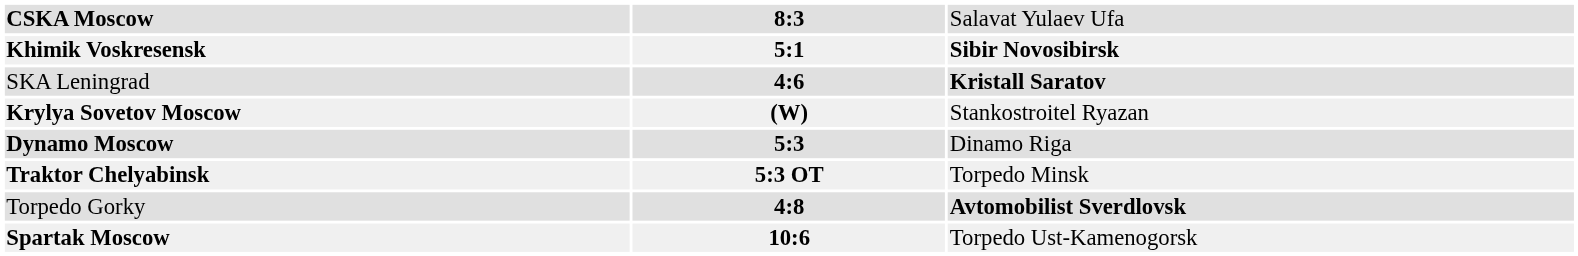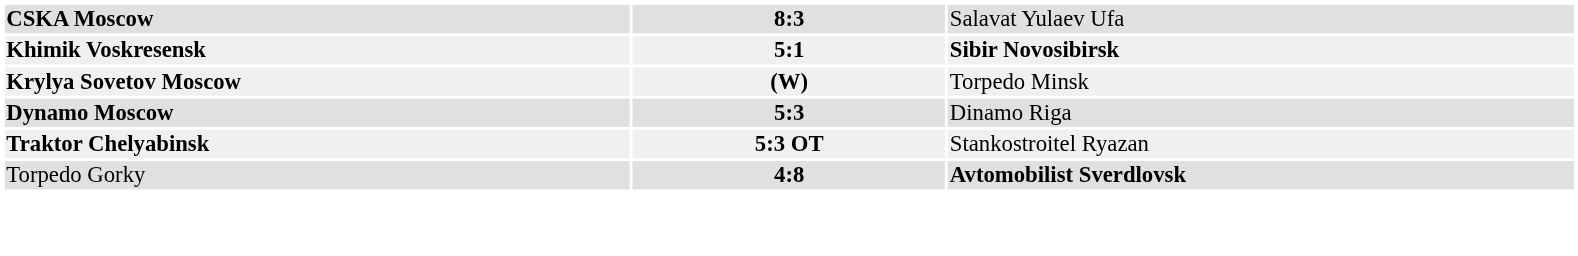- row: (78, 81)
(1049, 112) Stankostroitel Ryazan -> (1019, 81) Torpedo Minsk
(1019, 175) Torpedo Minsk -> (1049, 143) Stankostroitel Ryazan
- row: (88, 237)
